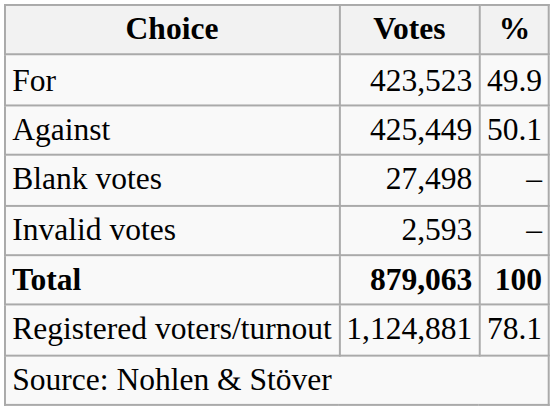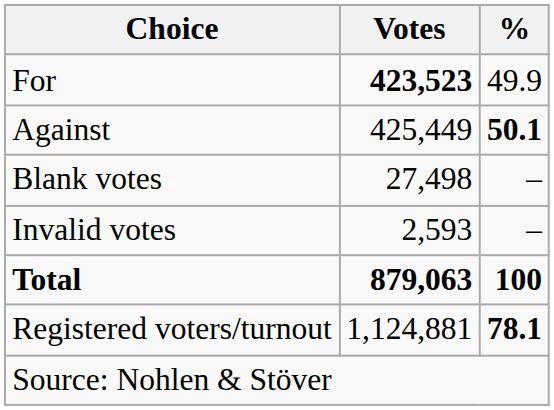(421, 79) normal -> (421, 79) bold
(514, 129) normal -> (514, 129) bold
(514, 329) normal -> (514, 329) bold
